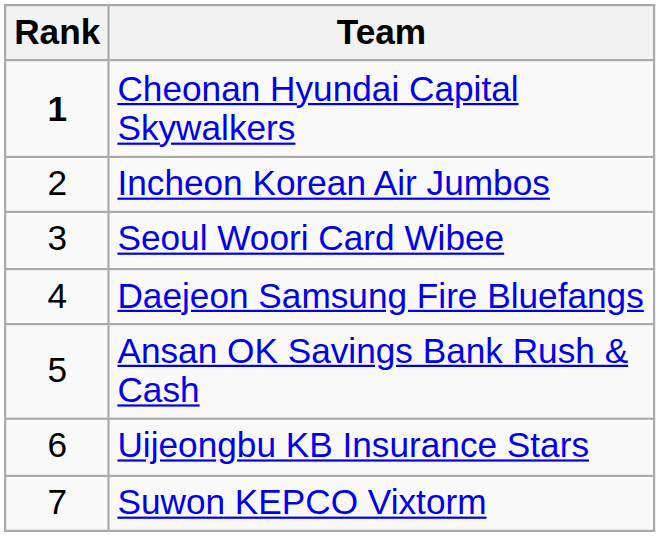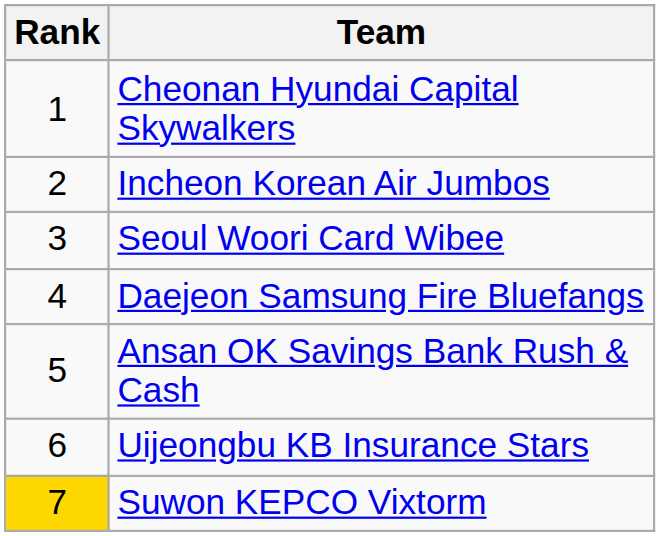(57, 108) bold -> (57, 108) normal
(57, 502) no background -> (57, 502) gold background
